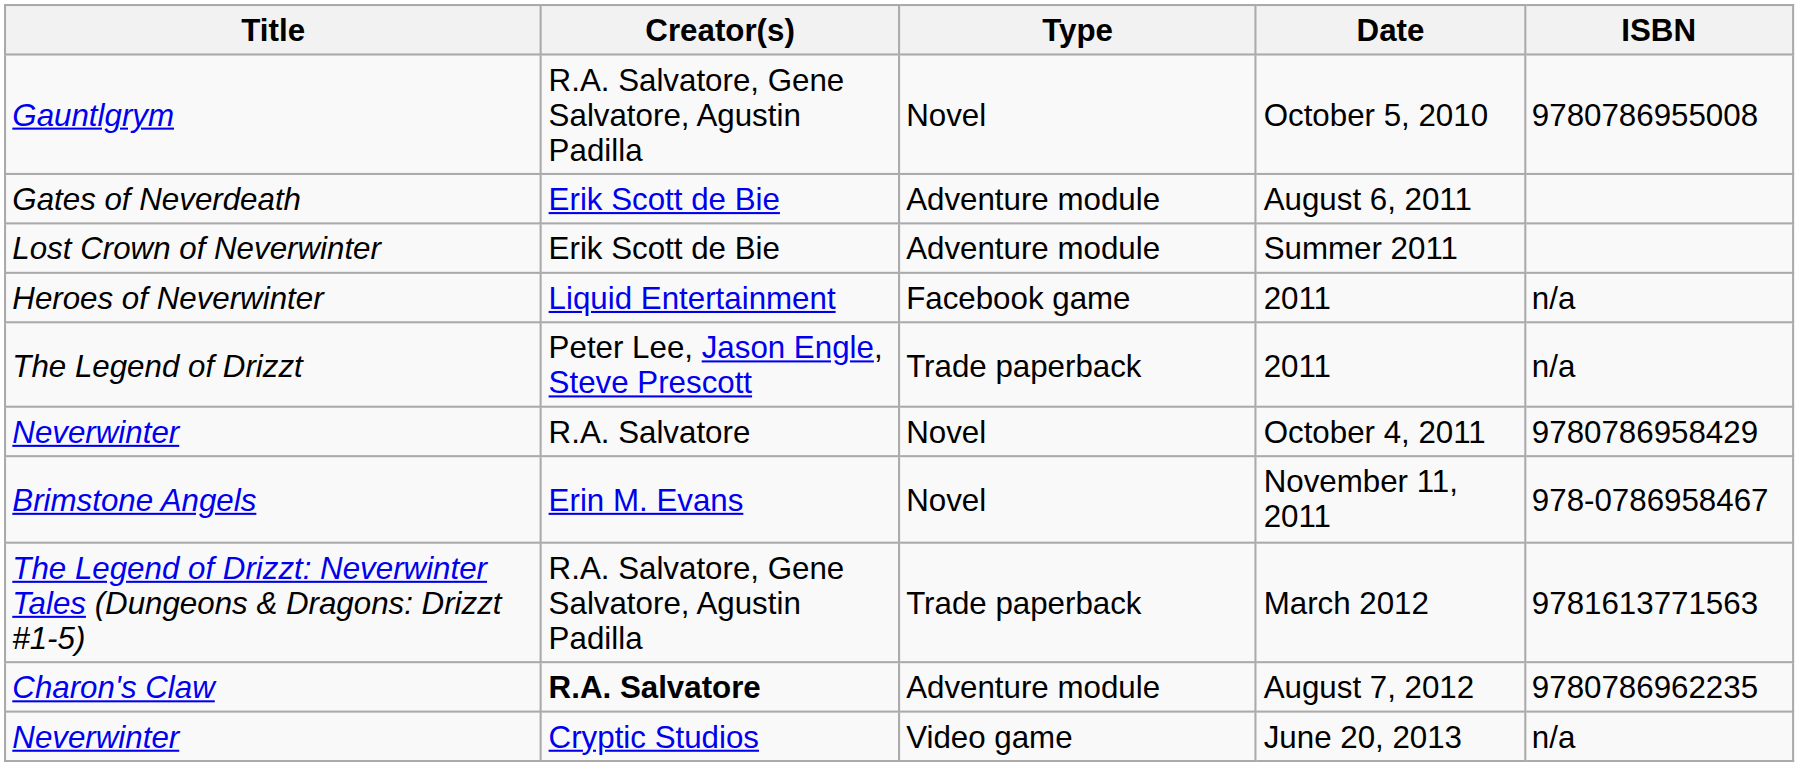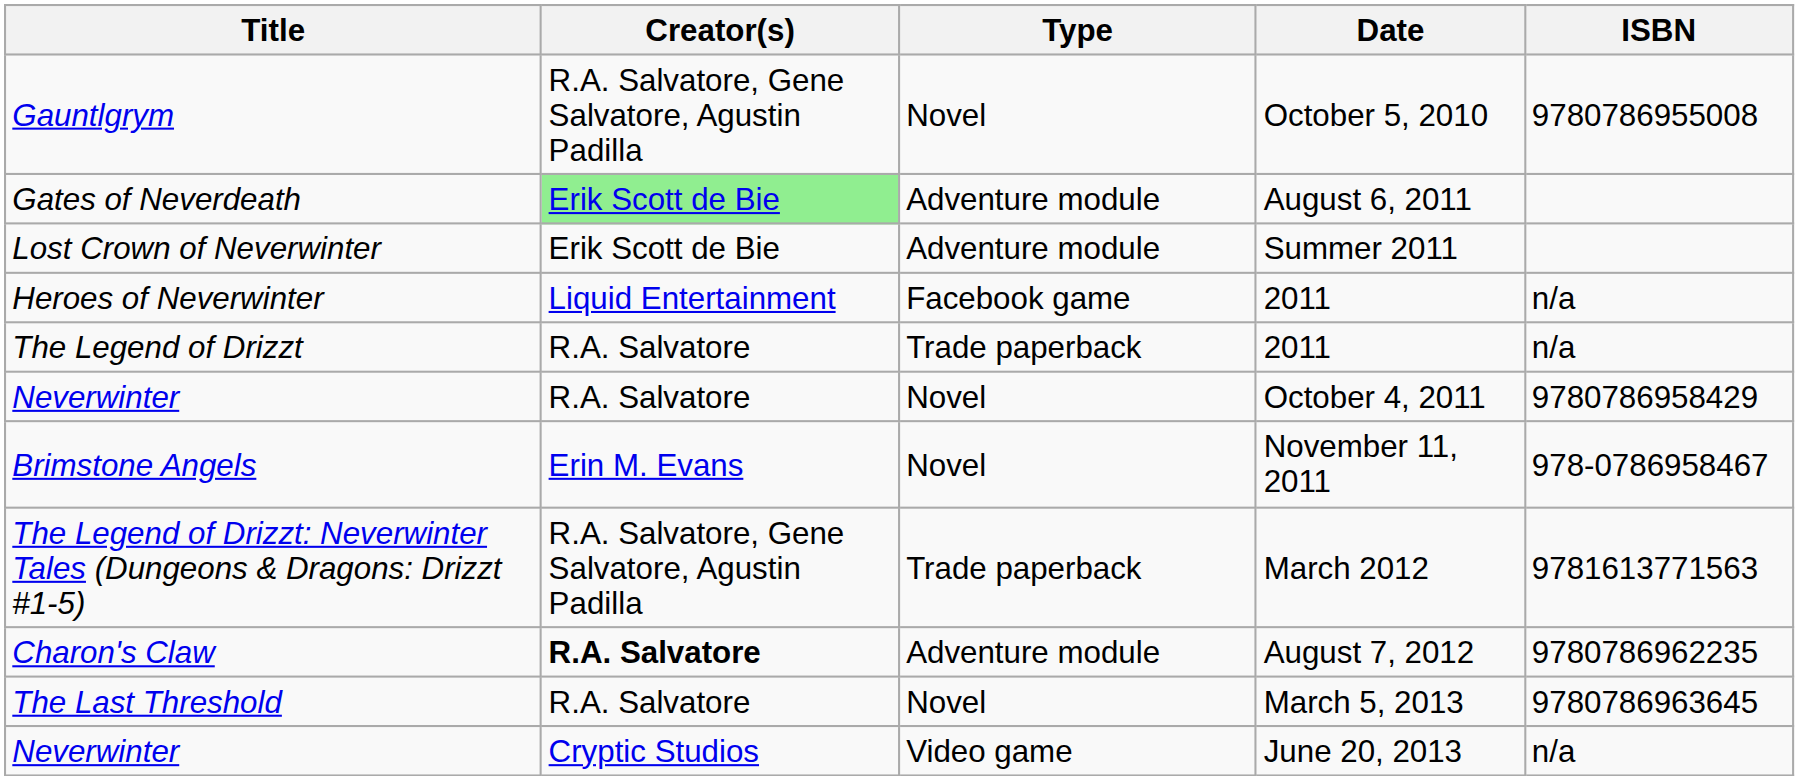(664, 199) no background -> (664, 199) lightgreen background
(716, 365) Peter Lee, Jason Engle, Steve Prescott -> (649, 348) R.A. Salvatore
+ row: (147, 701)
